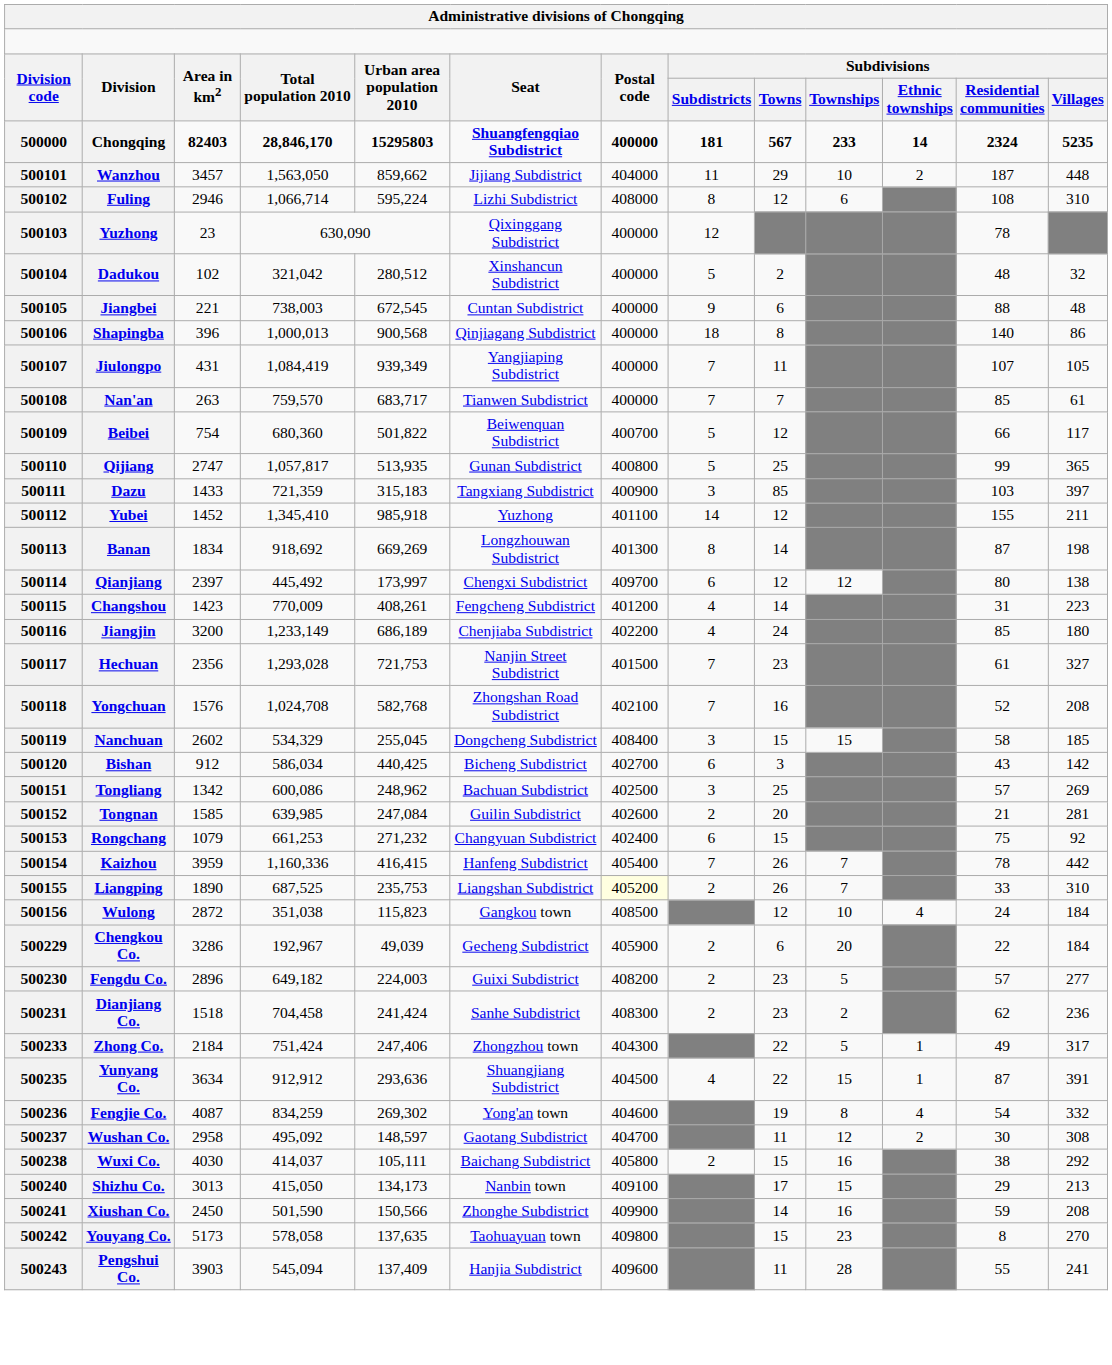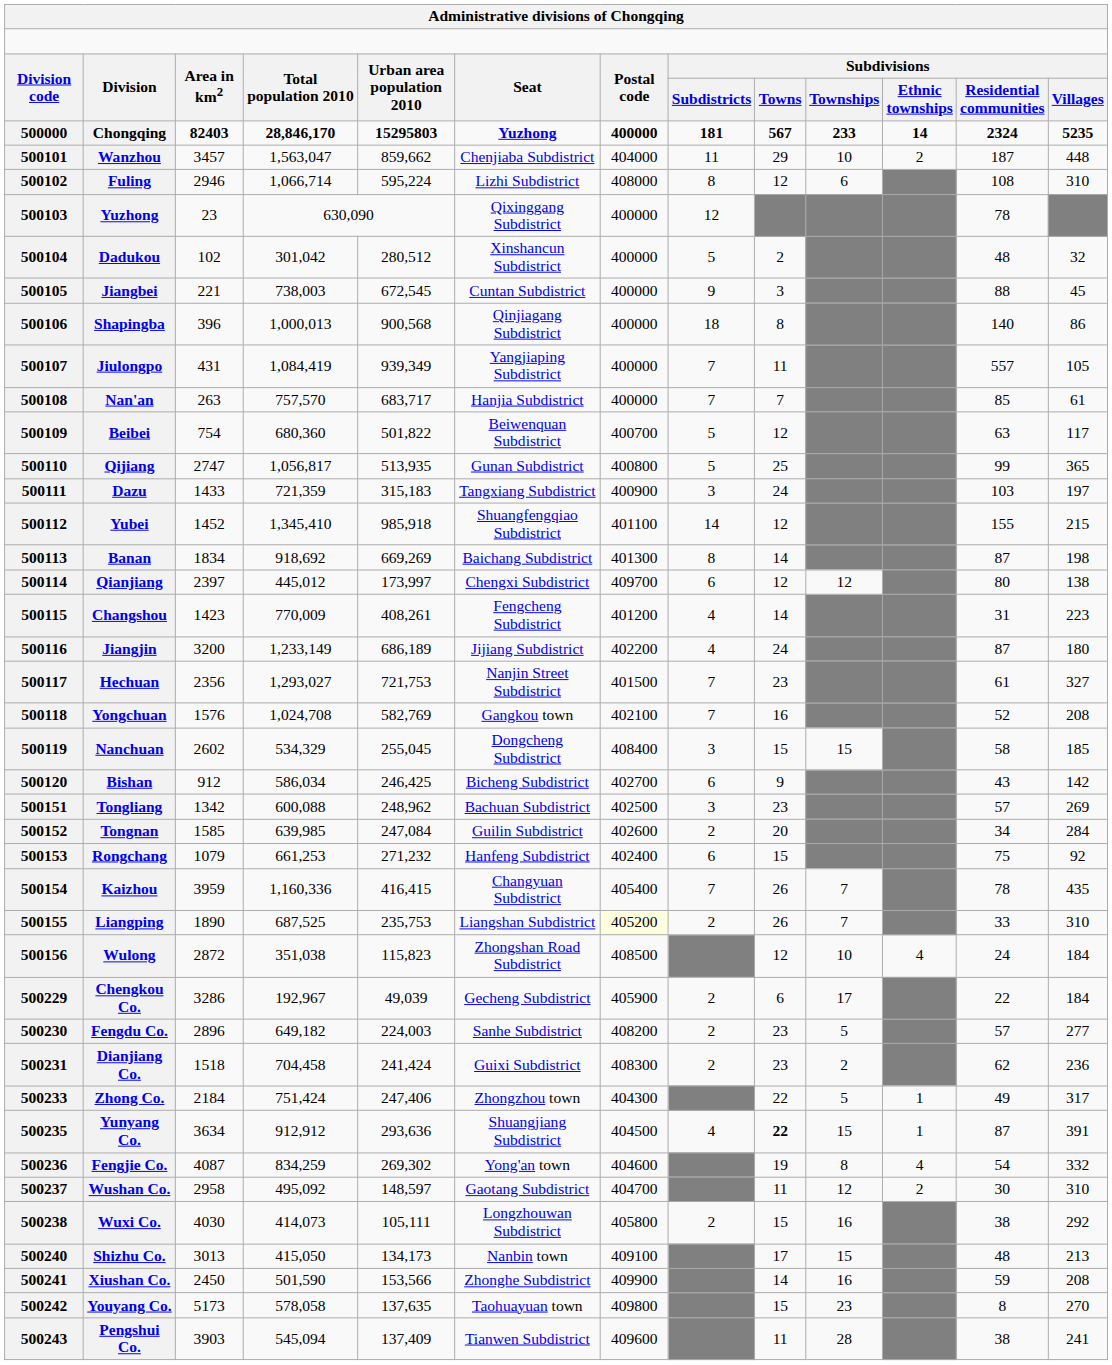(525, 141) Shuangfengqiao Subdistrict -> (527, 132) Yuzhong
(298, 174) 1,563,050 -> (300, 157) 1,563,047
(525, 174) Jijiang Subdistrict -> (527, 157) Chenjiaba Subdistrict
(298, 274) 321,042 -> (300, 257) 301,042
(780, 308) 6 -> (780, 290) 3
(1078, 308) 48 -> (1078, 290) 45
(1002, 366) 107 -> (1002, 366) 557
(298, 399) 759,570 -> (300, 399) 757,570
(525, 399) Tianwen Subdistrict -> (527, 399) Hanjia Subdistrict
(1002, 432) 66 -> (1002, 432) 63
(298, 466) 1,057,817 -> (300, 466) 1,056,817
(780, 490) 85 -> (780, 490) 24
(1078, 490) 397 -> (1078, 490) 197
(525, 515) Yuzhong -> (527, 524) Shuangfengqiao Subdistrict
(1078, 515) 211 -> (1078, 524) 215
(525, 548) Longzhouwan Subdistrict -> (527, 557) Baichang Subdistrict
(298, 582) 445,492 -> (300, 582) 445,012
(525, 631) Chenjiaba Subdistrict -> (527, 648) Jijiang Subdistrict
(1002, 631) 85 -> (1002, 648) 87
(298, 664) 1,293,028 -> (300, 682) 1,293,027
(402, 706) 582,768 -> (406, 715) 582,769
(525, 706) Zhongshan Road Subdistrict -> (527, 715) Gangkou town
(402, 764) 440,425 -> (406, 782) 246,425
(780, 764) 3 -> (780, 782) 9
(298, 789) 600,086 -> (300, 806) 600,088
(780, 789) 25 -> (780, 806) 23
(1002, 813) 21 -> (1002, 831) 34
(1078, 813) 281 -> (1078, 831) 284
(525, 838) Changyuan Subdistrict -> (527, 855) Hanfeng Subdistrict
(525, 863) Hanfeng Subdistrict -> (527, 889) Changyuan Subdistrict
(1078, 863) 442 -> (1078, 889) 435
(525, 912) Gangkou town -> (527, 956) Zhongshan Road Subdistrict
(844, 945) 20 -> (844, 998) 17
(525, 979) Guixi Subdistrict -> (527, 1031) Sanhe Subdistrict
(525, 1012) Sanhe Subdistrict -> (527, 1064) Guixi Subdistrict
(780, 1079) normal -> (780, 1131) bold
(1078, 1137) 308 -> (1078, 1189) 310
(298, 1161) 414,037 -> (300, 1222) 414,073
(525, 1161) Baichang Subdistrict -> (527, 1222) Longzhouwan Subdistrict
(1002, 1186) 29 -> (1002, 1256) 48
(402, 1210) 150,566 -> (406, 1280) 153,566
(525, 1268) Hanjia Subdistrict -> (527, 1338) Tianwen Subdistrict
(1002, 1268) 55 -> (1002, 1338) 38
